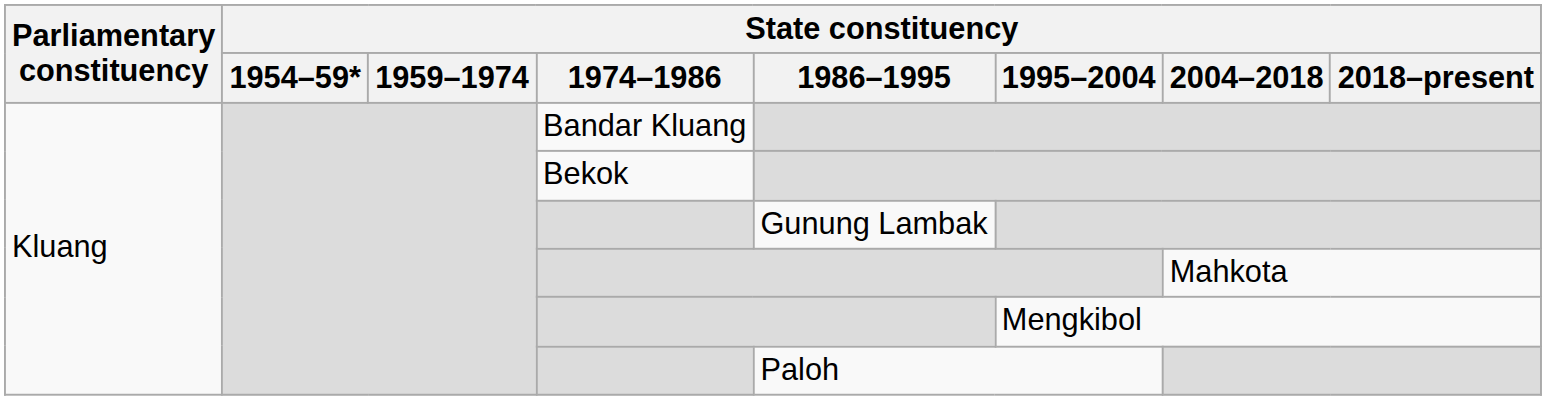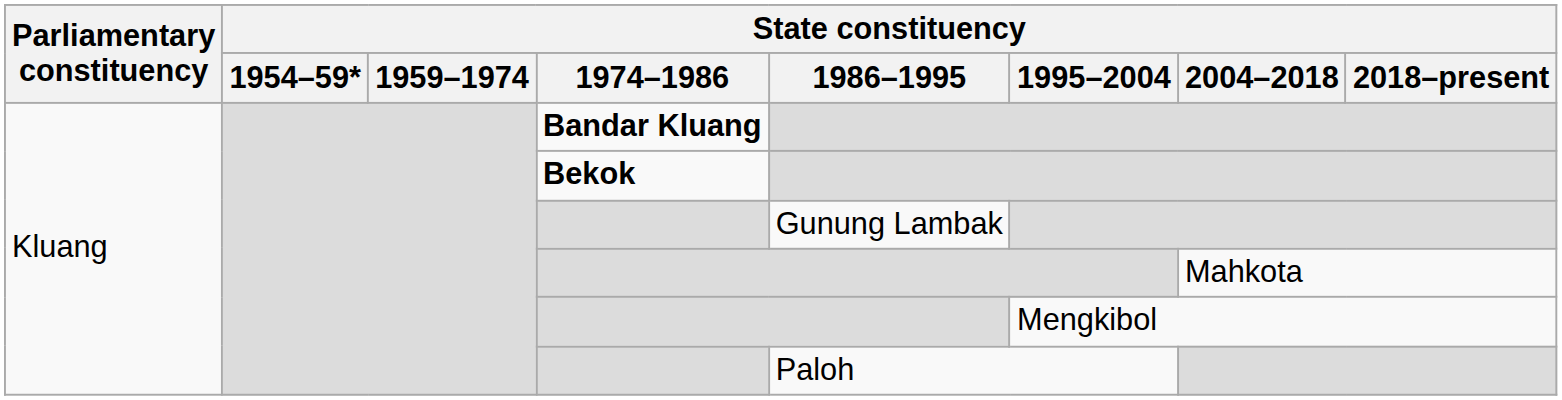(645, 126) normal -> (652, 126) bold
(586, 175) normal -> (589, 175) bold
